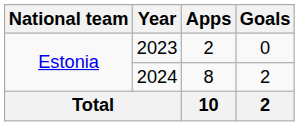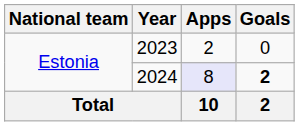(209, 76) no background -> (209, 76) lavender background
(265, 76) normal -> (265, 76) bold
